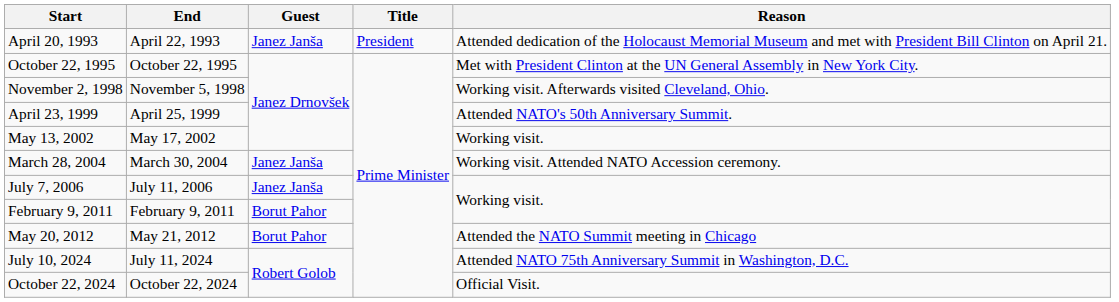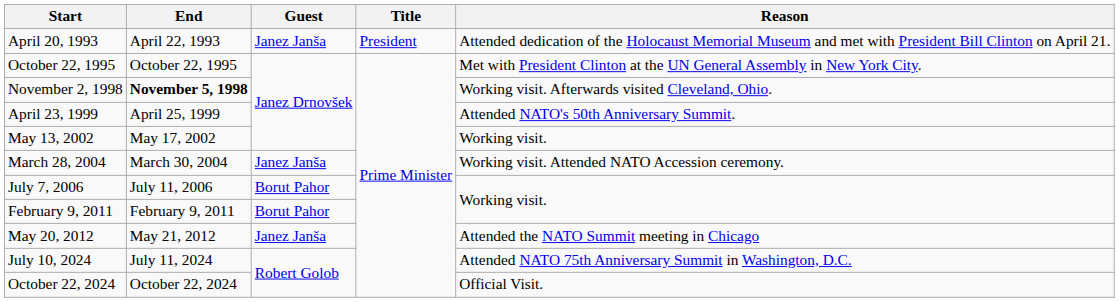(187, 89) normal -> (189, 89) bold
(287, 187) Janez Janša -> (292, 187) Borut Pahor
(289, 235) Borut Pahor -> (290, 235) Janez Janša
